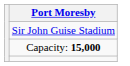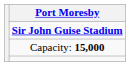(63, 30) normal -> (67, 30) bold
